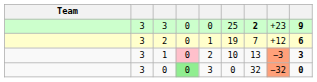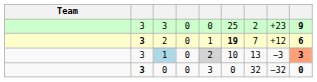(255, 26) bold -> (255, 26) normal
(142, 40) normal -> (142, 40) bold
(233, 40) normal -> (233, 40) bold
(165, 55) no background -> (165, 55) lightblue background
(187, 55) pink background -> (187, 55) no background
(210, 55) no background -> (210, 55) lightgrey background
(278, 55) lightsalmon background -> (278, 55) no background
(301, 55) no background -> (301, 55) lightsalmon background
(142, 70) normal -> (142, 70) bold
(187, 70) lightgreen background -> (187, 70) no background
(278, 70) lightsalmon background -> (278, 70) no background
